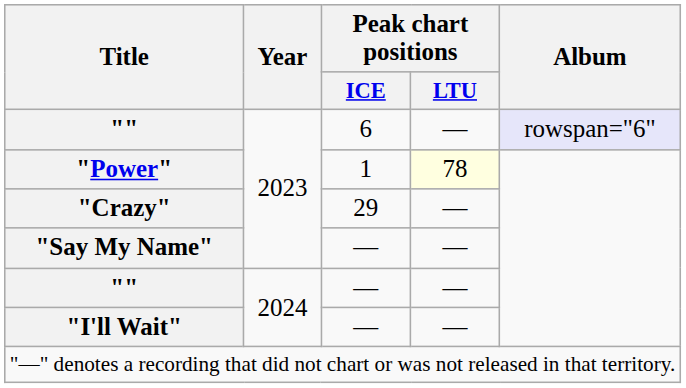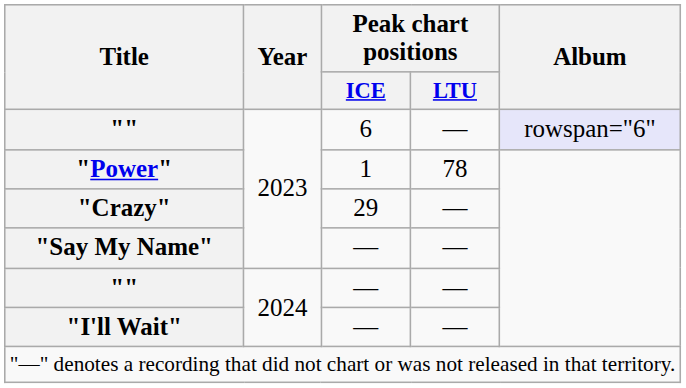(455, 168) lightyellow background -> (455, 168) no background
